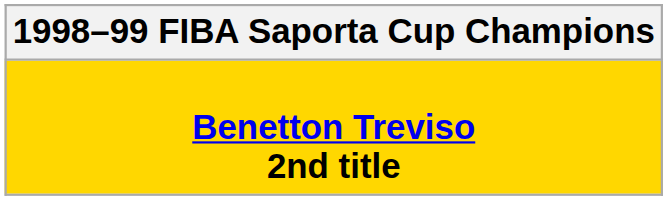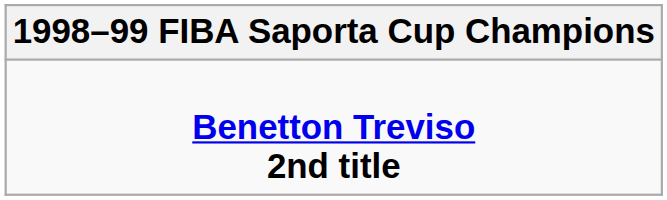(334, 146) gold background -> (334, 146) no background
